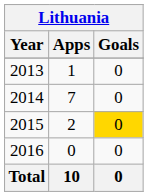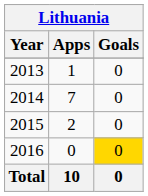(119, 124) gold background -> (119, 124) no background
(119, 151) no background -> (119, 151) gold background
